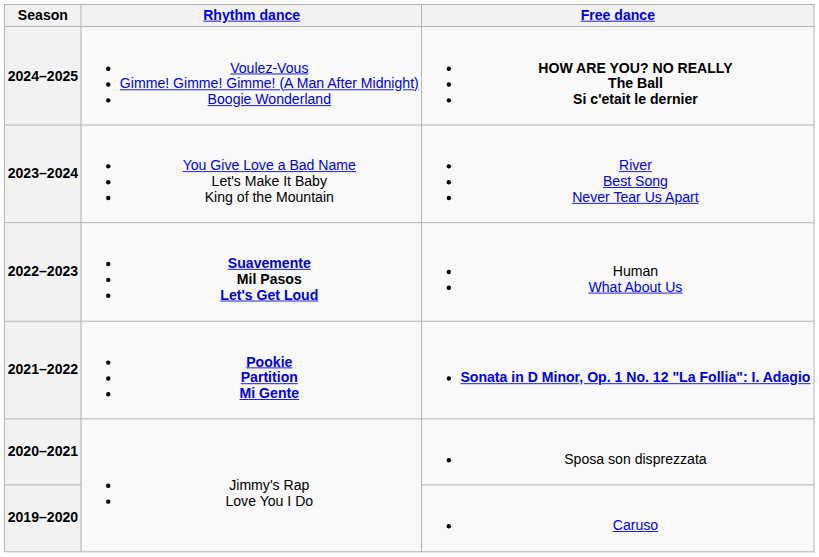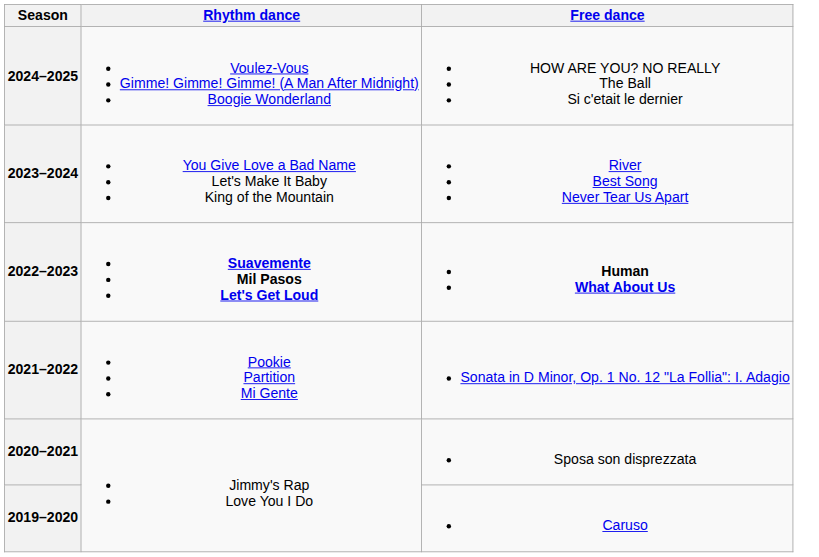(618, 84) bold -> (607, 84) normal
(618, 280) normal -> (607, 280) bold
(252, 378) bold -> (252, 378) normal
(618, 378) bold -> (607, 378) normal
